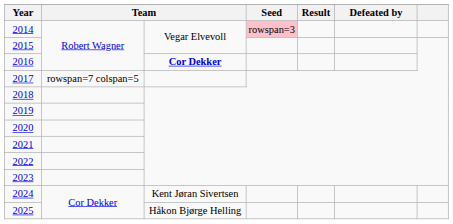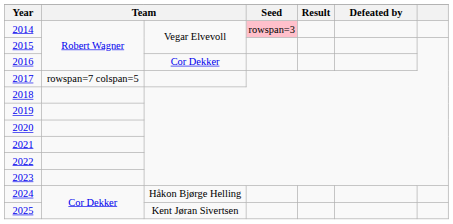(195, 62) bold -> (195, 62) normal
(195, 194) Kent Jøran Sivertsen -> (195, 194) Håkon Bjørge Helling
(195, 210) Håkon Bjørge Helling -> (195, 210) Kent Jøran Sivertsen
